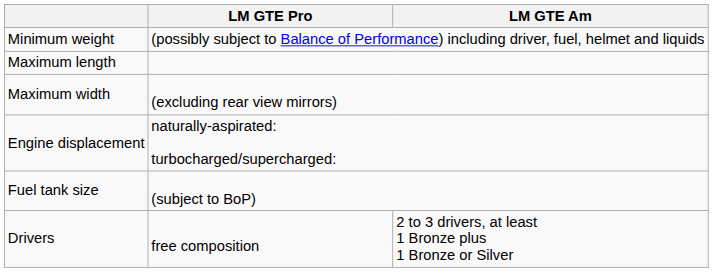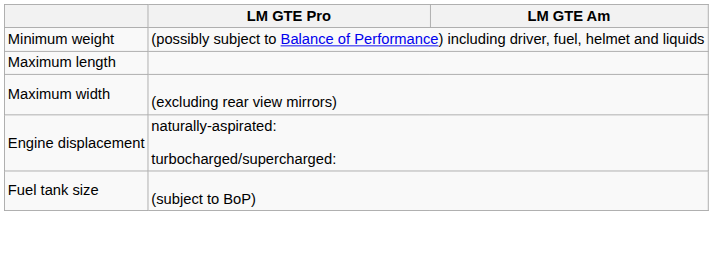- row: (31, 239)
